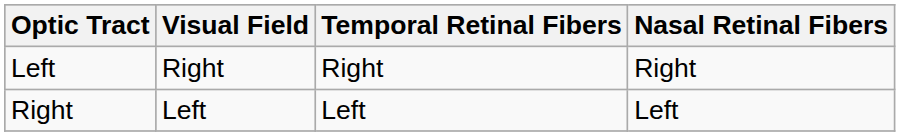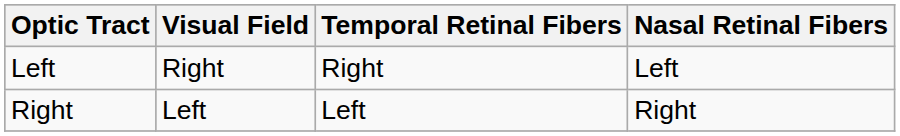(665, 67) Right -> (656, 67) Left
(656, 109) Left -> (665, 109) Right
